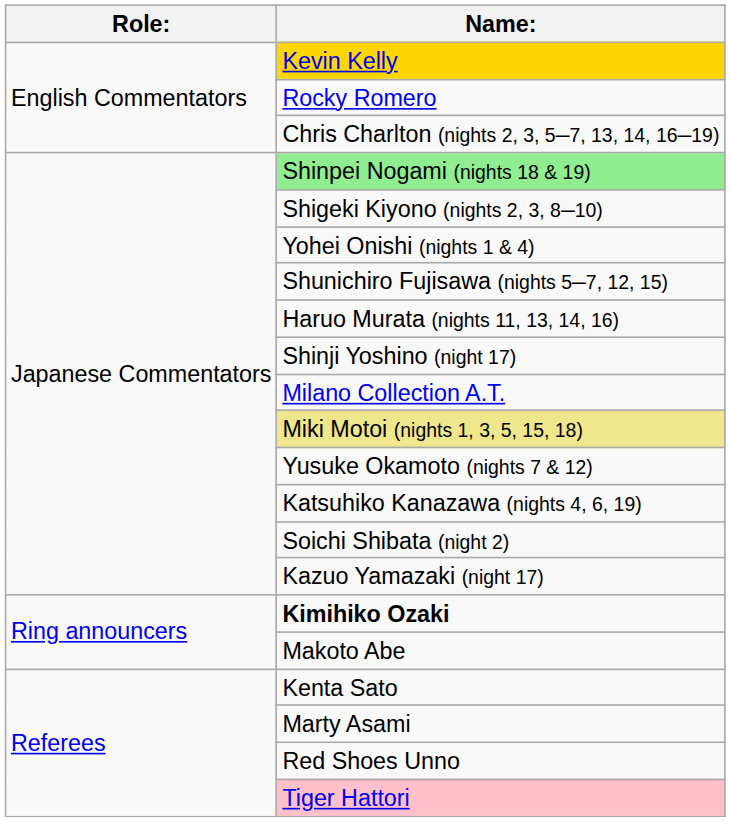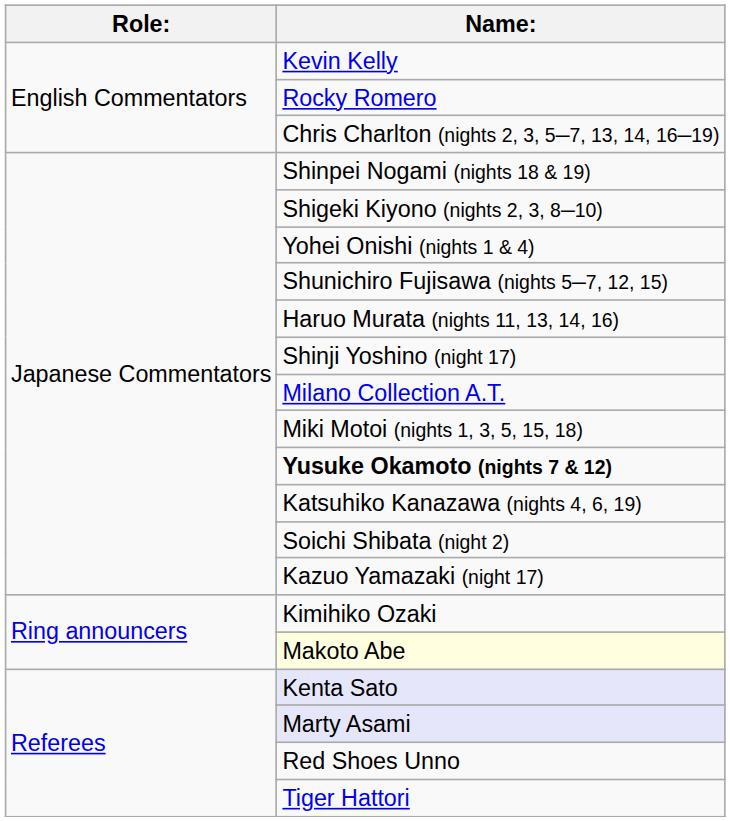(340, 61) gold background -> (340, 61) no background
(437, 171) lightgreen background -> (437, 171) no background
(433, 429) khaki background -> (433, 429) no background
(438, 466) normal -> (447, 466) bold
(366, 614) bold -> (359, 614) normal
(344, 650) no background -> (344, 650) lightyellow background
(340, 687) no background -> (340, 687) lavender background
(347, 724) no background -> (347, 724) lavender background
(346, 798) pink background -> (346, 798) no background
